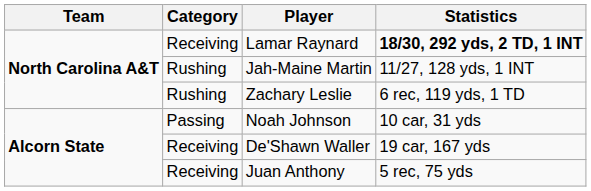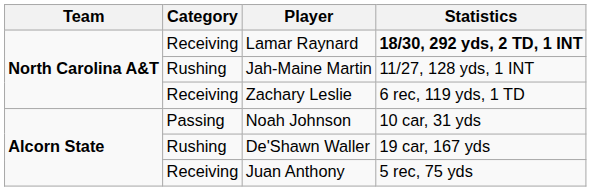(197, 95) Rushing -> (202, 95) Receiving
(202, 146) Receiving -> (197, 146) Rushing
